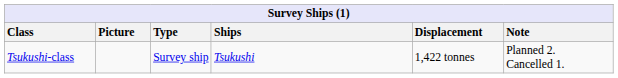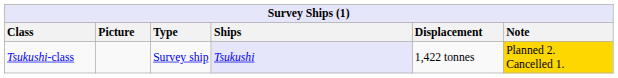(234, 57) no background -> (234, 57) lavender background
(535, 57) no background -> (535, 57) gold background
